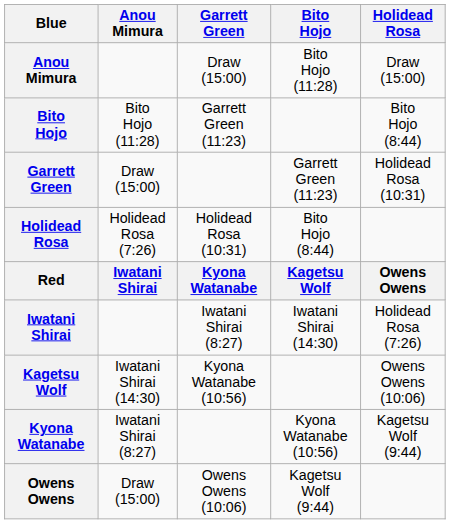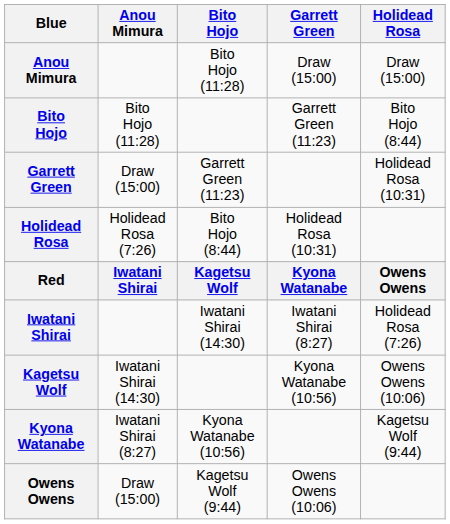columns swapped: (315, 23) <-> (224, 23)
